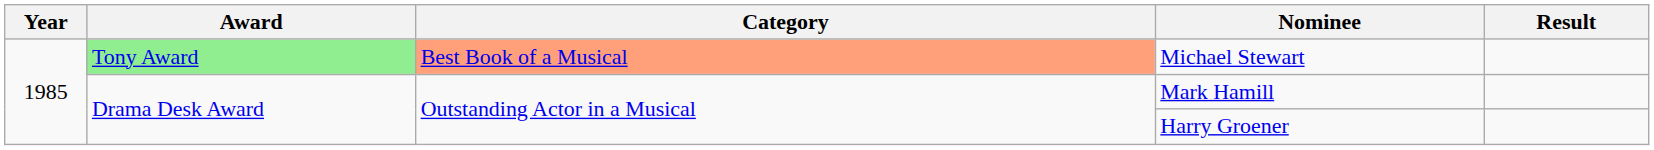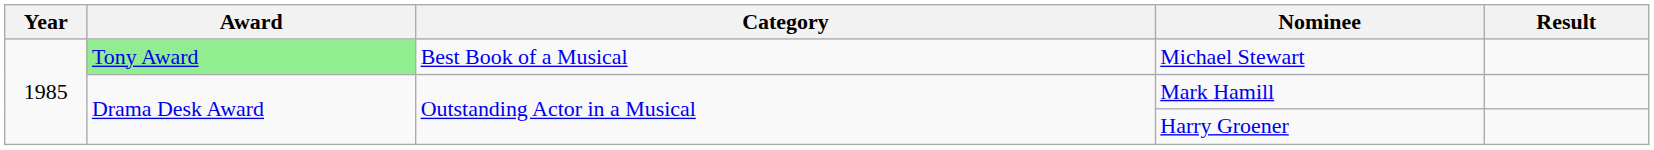(524, 56) lightsalmon background -> (524, 56) no background
